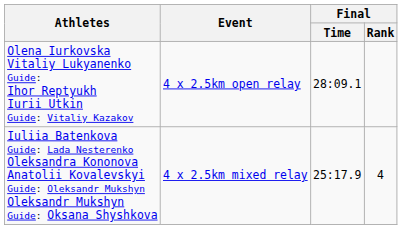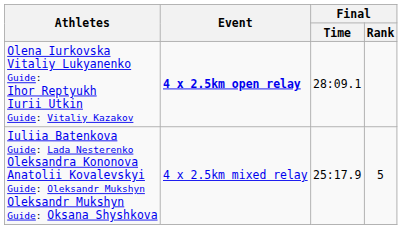(232, 84) normal -> (232, 84) bold
(381, 175) 4 -> (381, 175) 5
